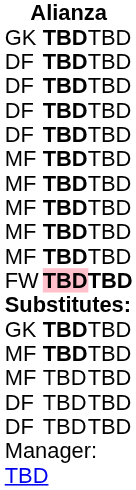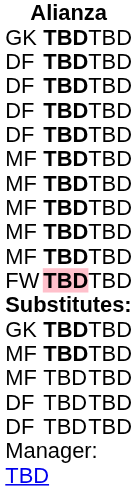(110, 280) bold -> (110, 280) normal
